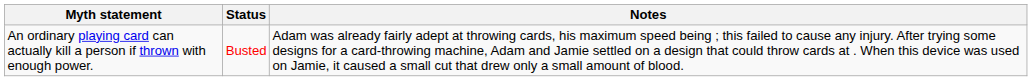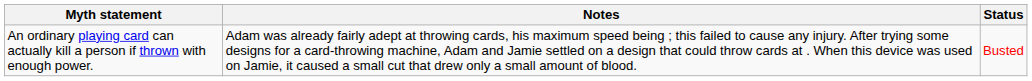columns swapped: (246, 14) <-> (648, 14)
